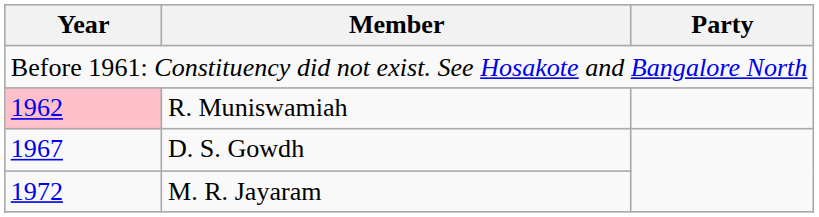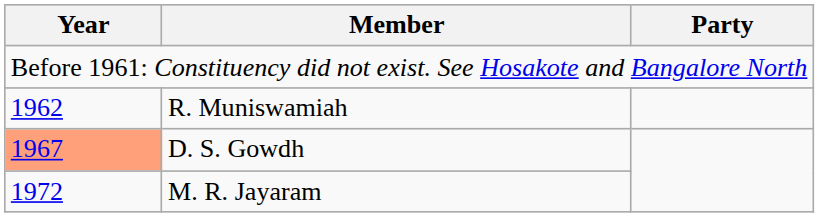(37, 107) pink background -> (37, 107) no background
(37, 149) no background -> (37, 149) lightsalmon background
